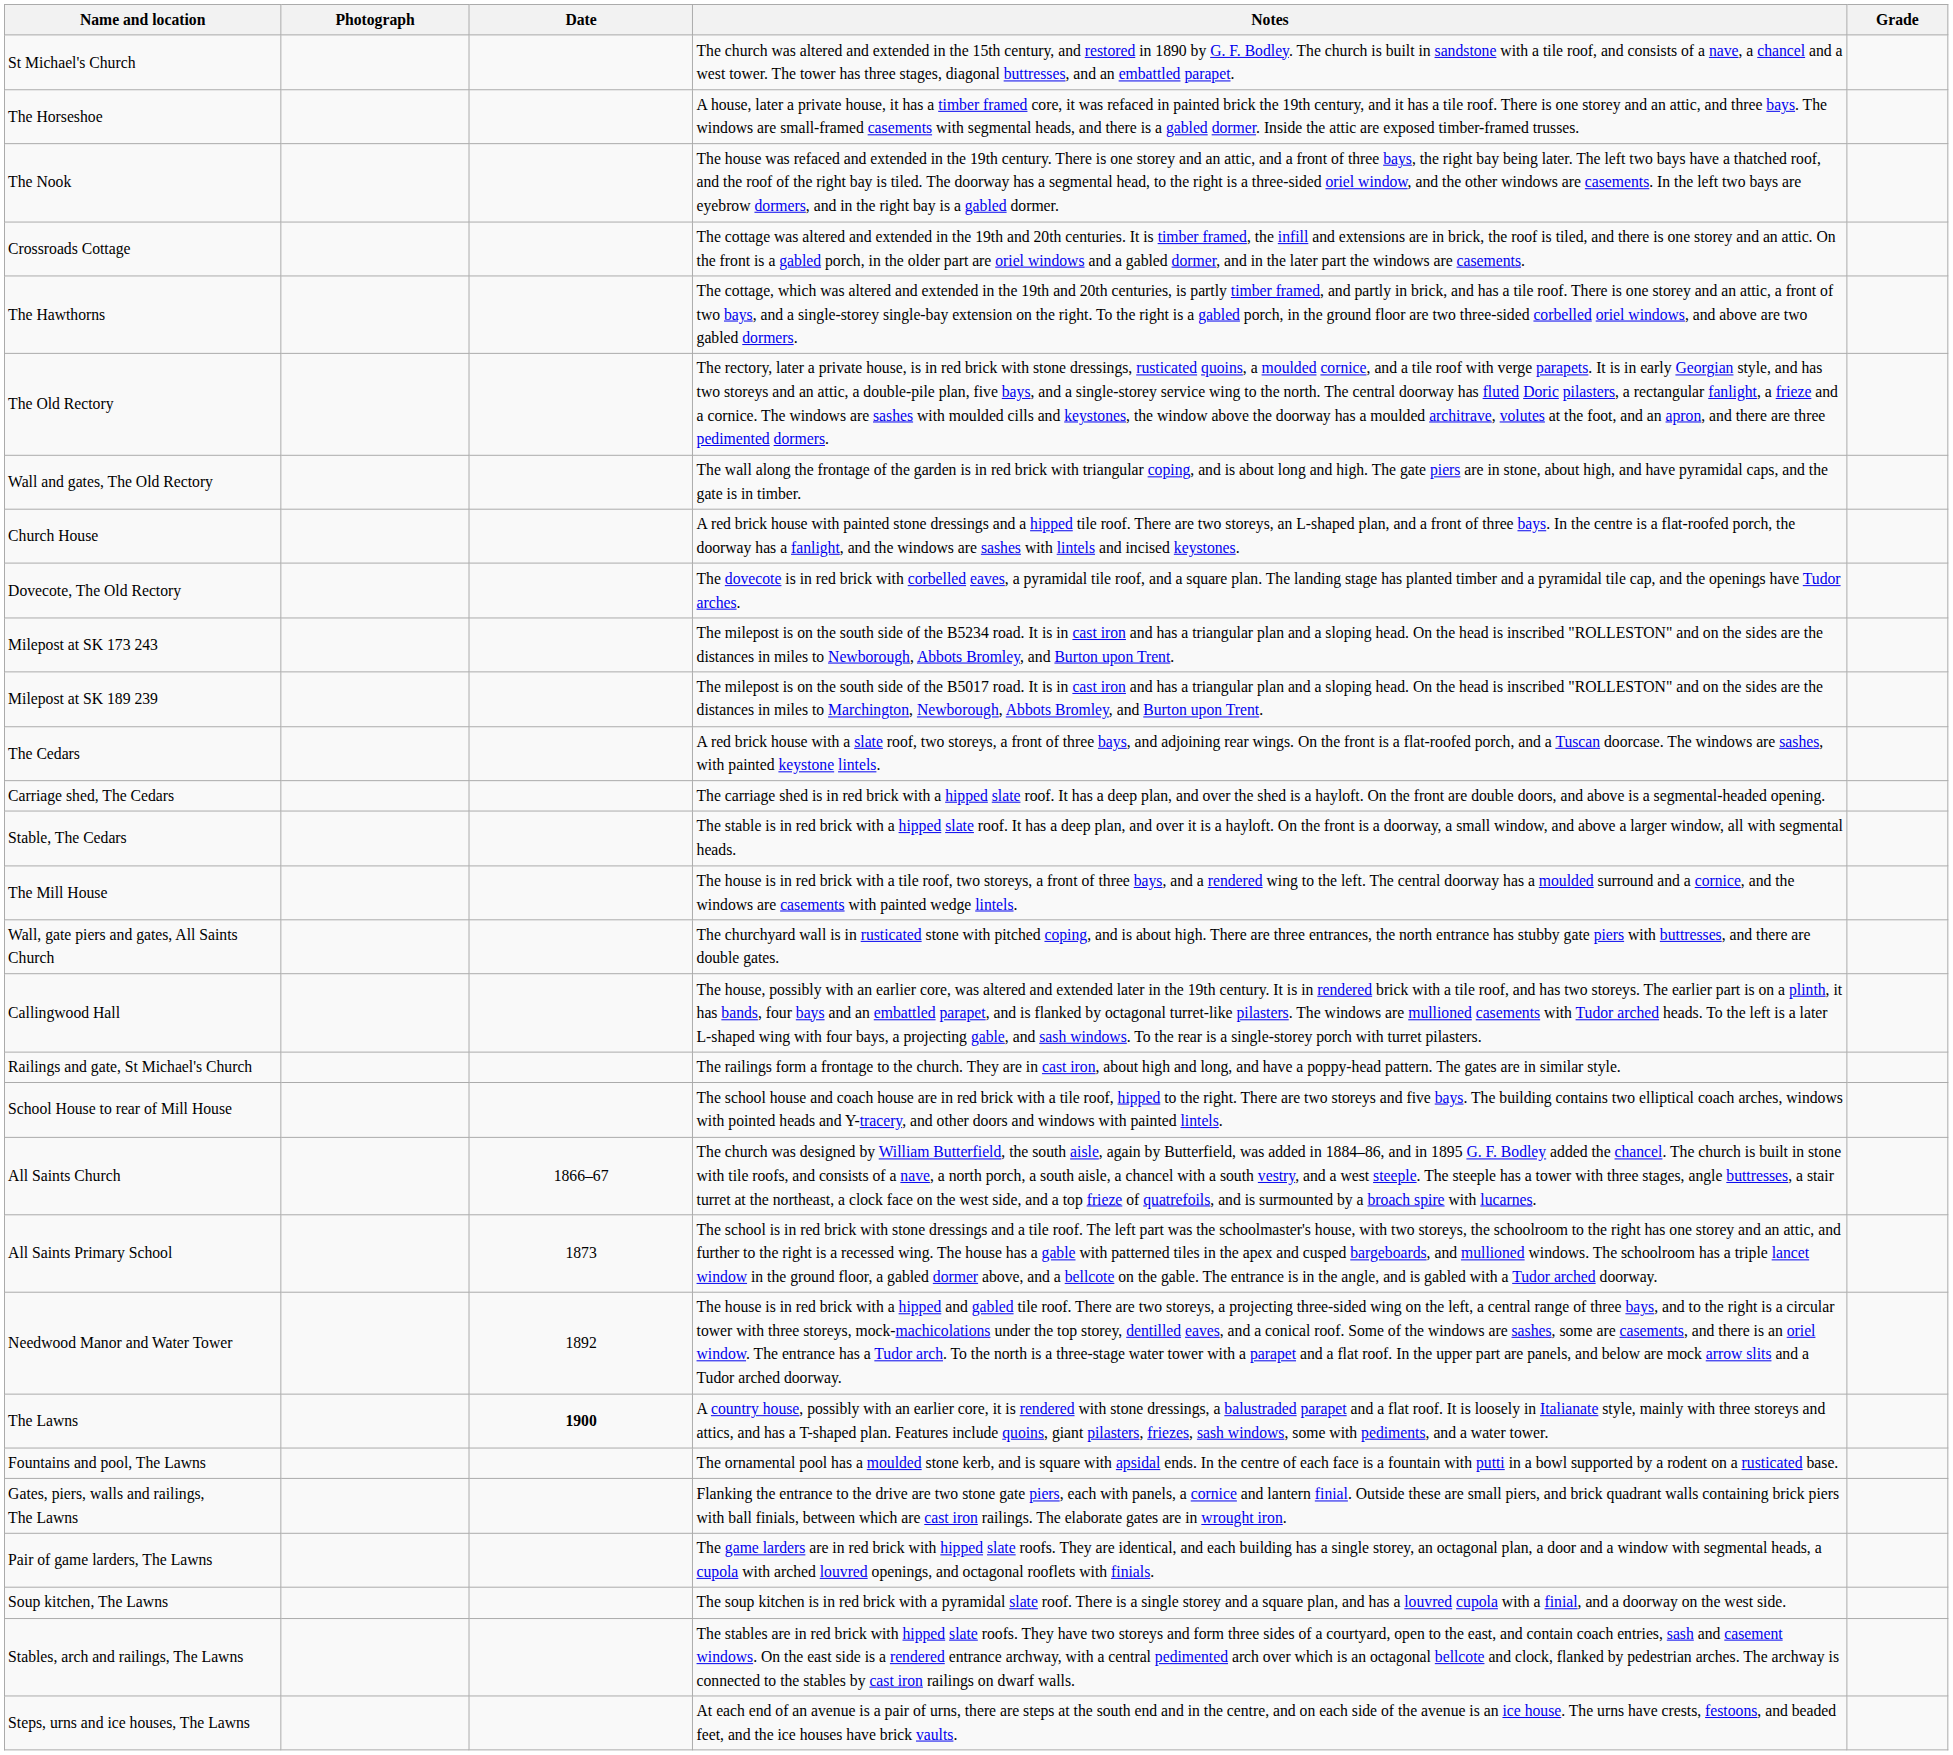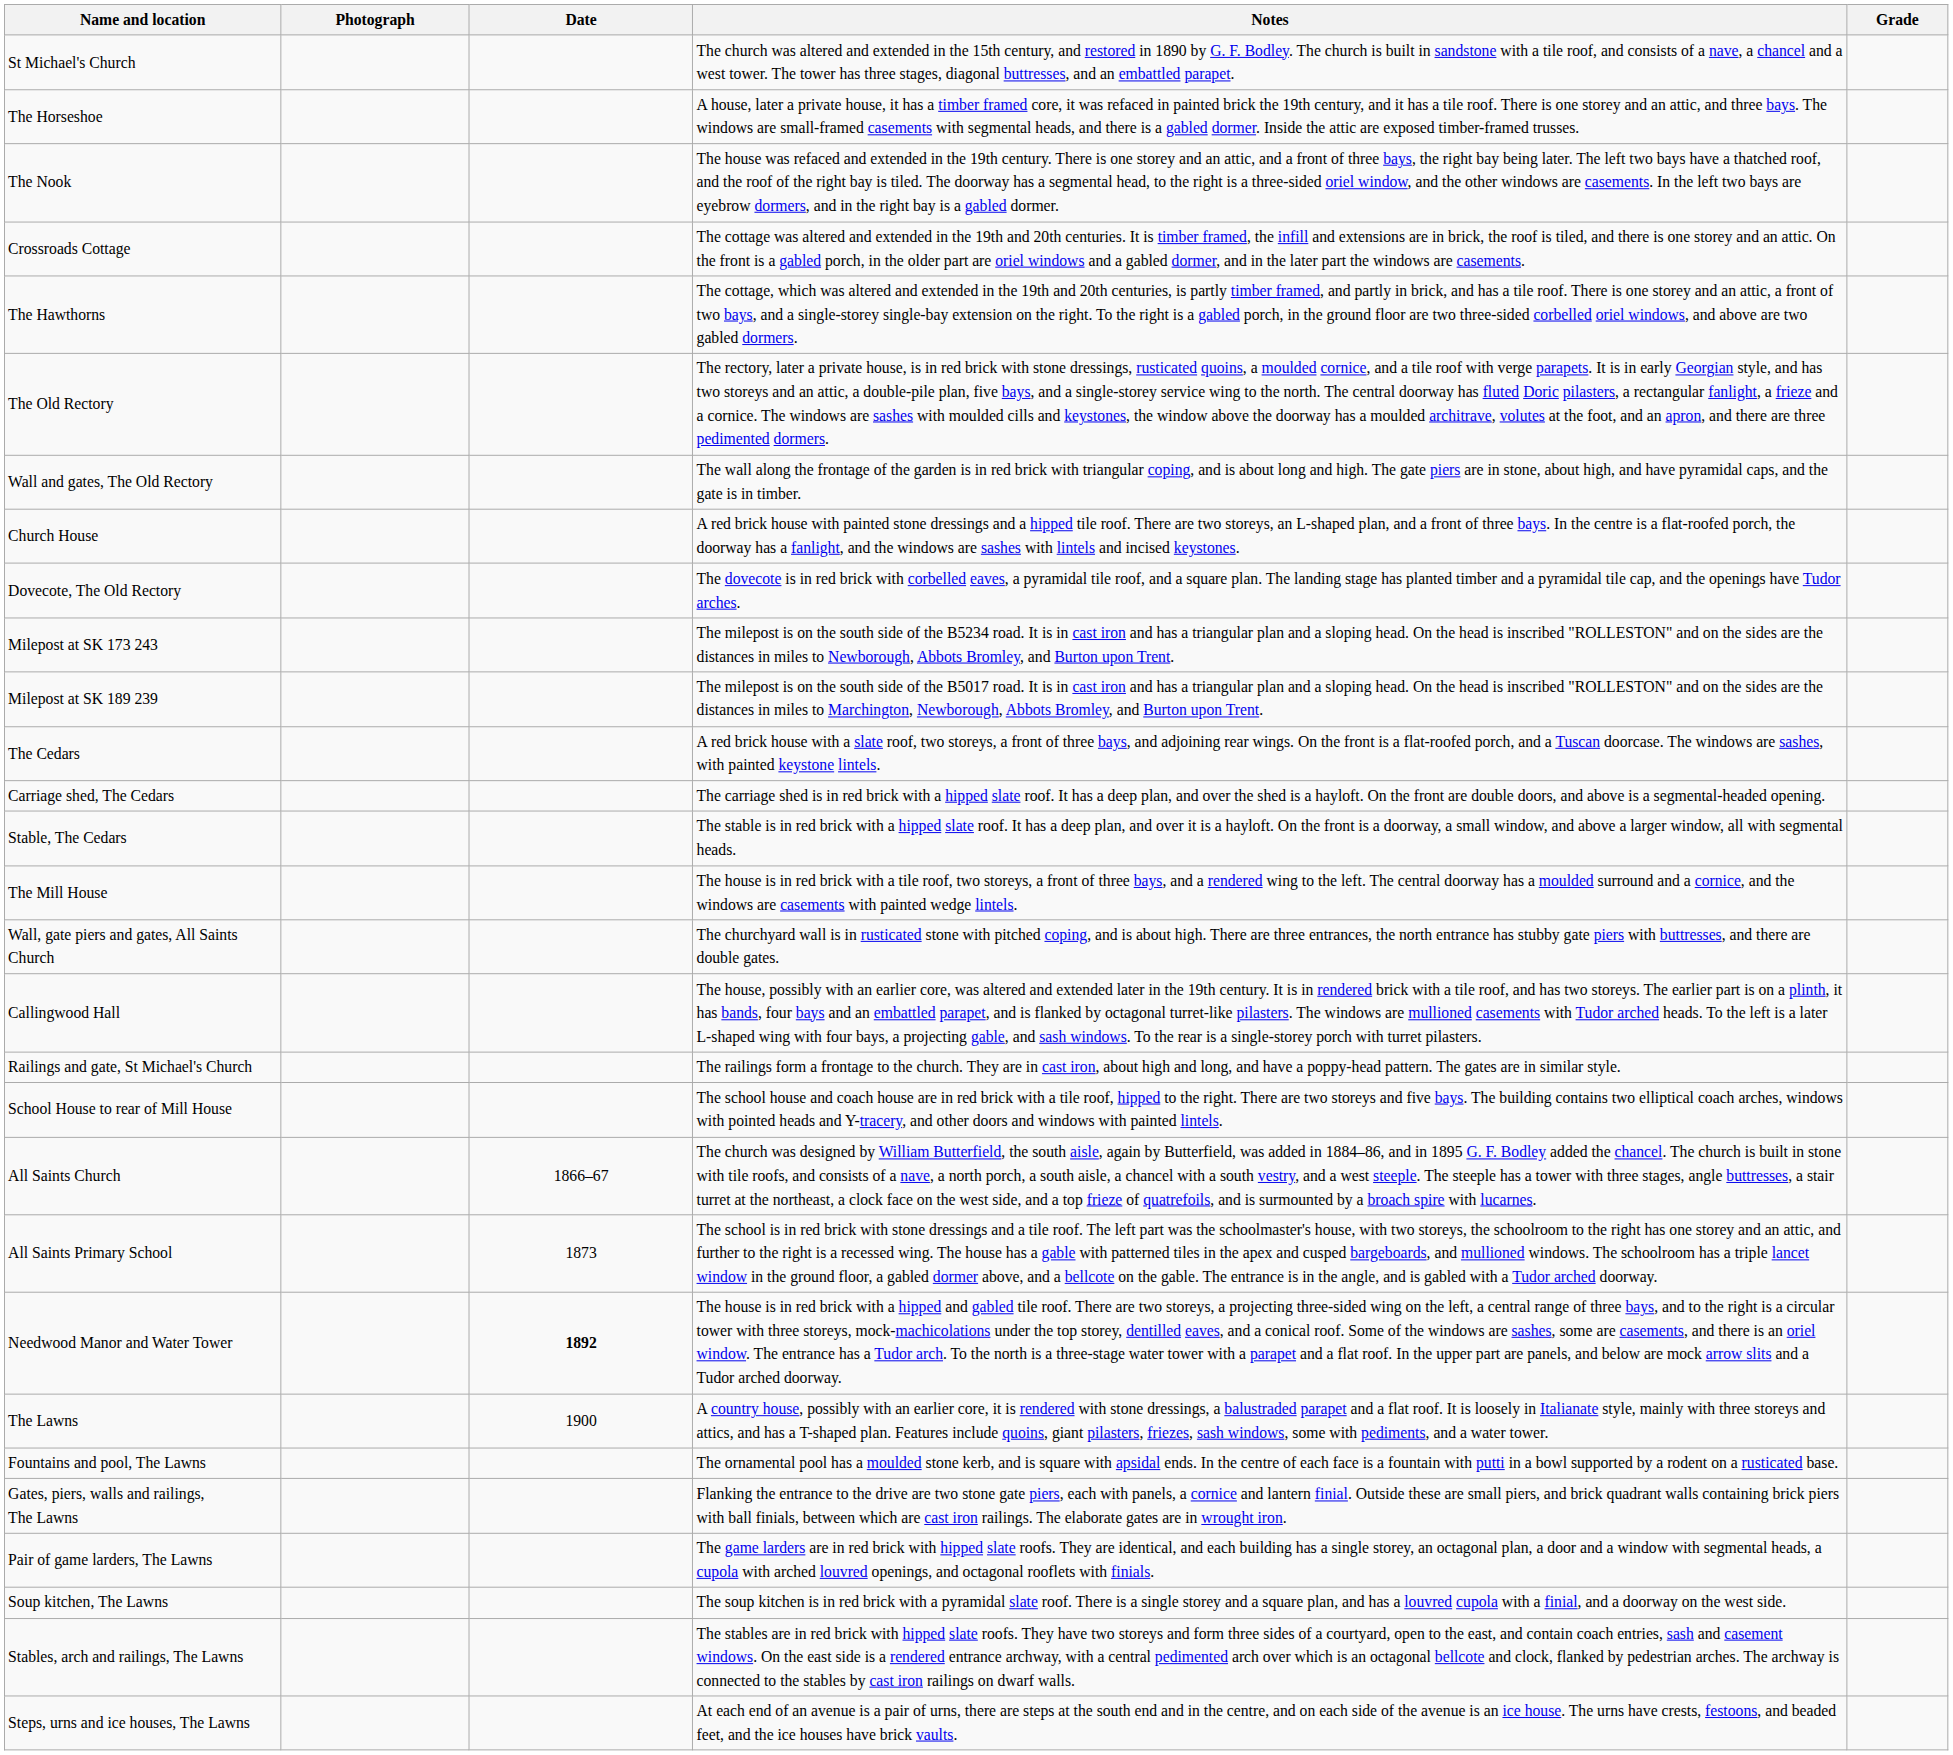(581, 1343) normal -> (581, 1343) bold
(581, 1420) bold -> (581, 1420) normal
